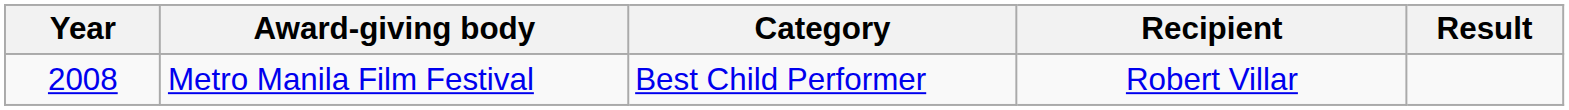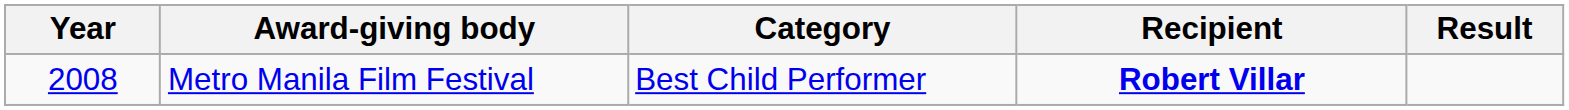(1212, 79) normal -> (1212, 79) bold
